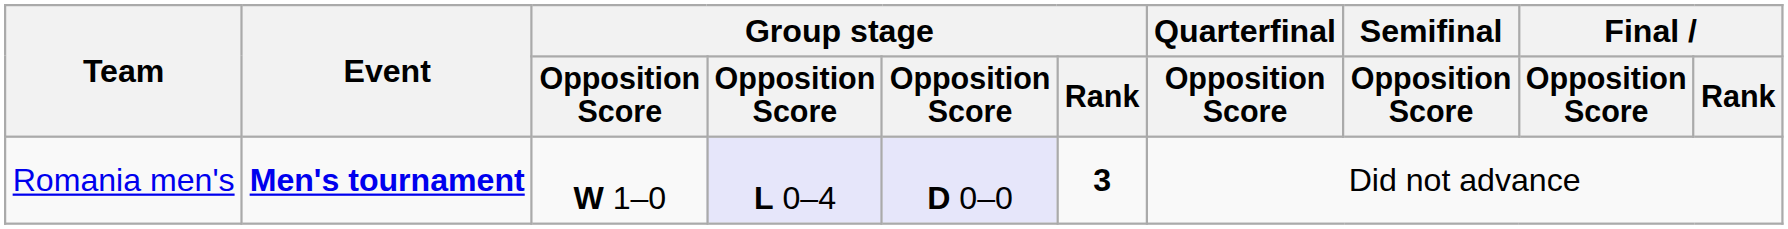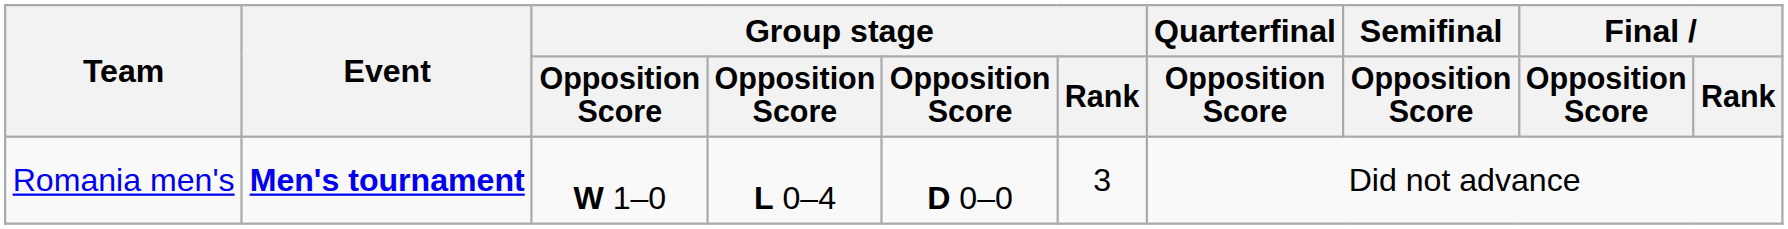(795, 199) lavender background -> (795, 199) no background
(970, 199) lavender background -> (970, 199) no background
(1102, 181) bold -> (1102, 181) normal
